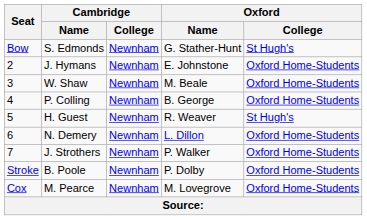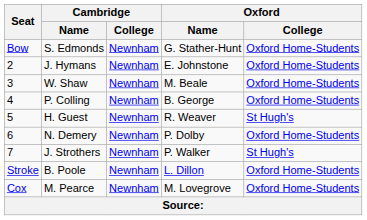(270, 48) St Hugh's -> (303, 48) Oxford Home-Students
(184, 135) L. Dillon -> (184, 135) P. Dolby
(303, 153) Oxford Home-Students -> (270, 153) St Hugh's
(184, 170) P. Dolby -> (184, 170) L. Dillon
